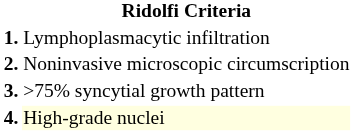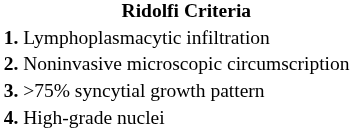(94, 117) lightyellow background -> (94, 117) no background
